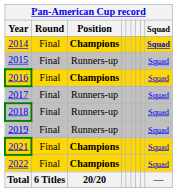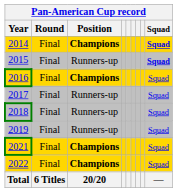(158, 61) normal -> (158, 60) bold
